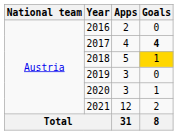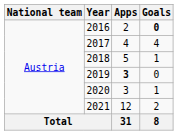(157, 28) normal -> (157, 28) bold
(157, 44) bold -> (157, 44) normal
(157, 59) gold background -> (157, 59) no background
(126, 75) normal -> (126, 75) bold
